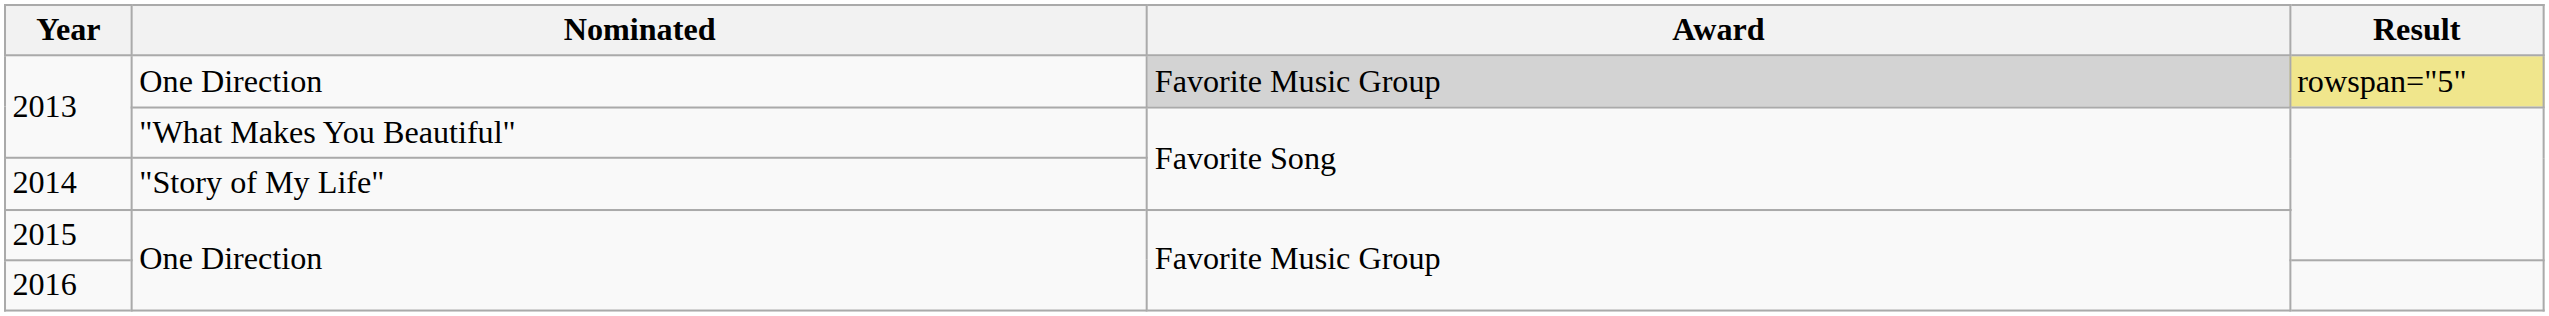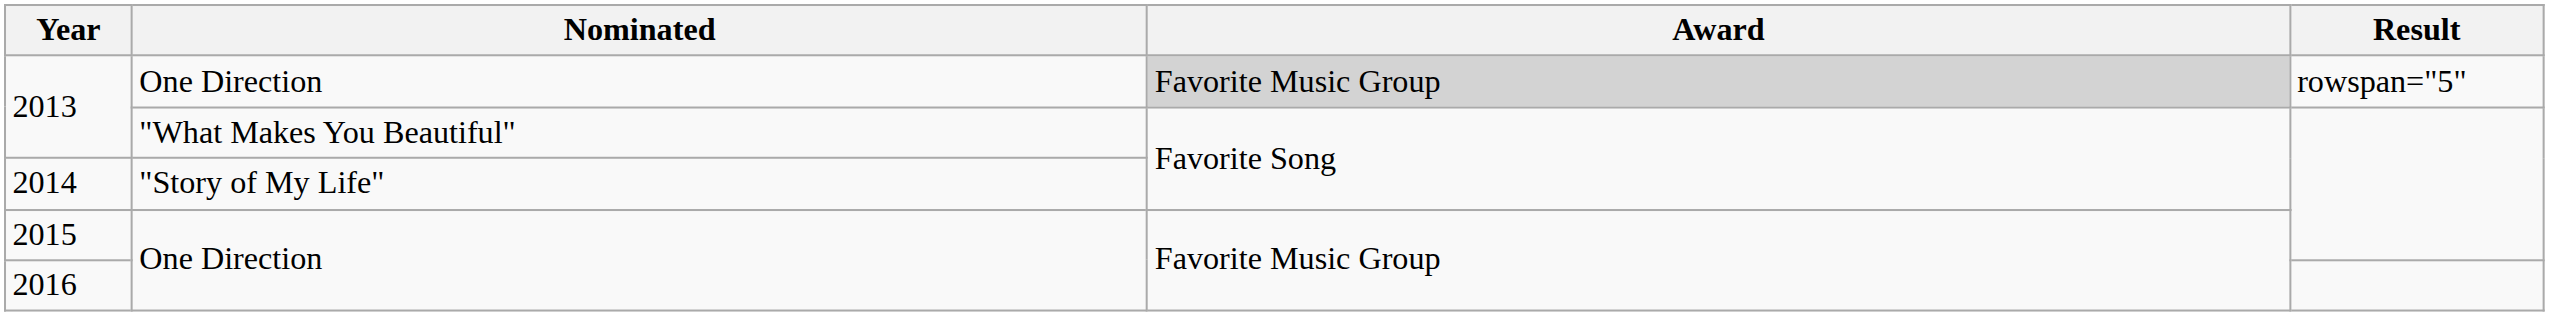(2382, 81) khaki background -> (2382, 81) no background
